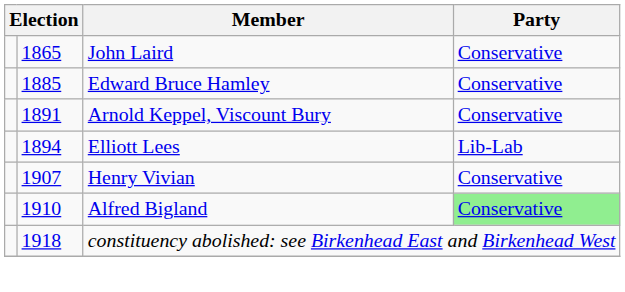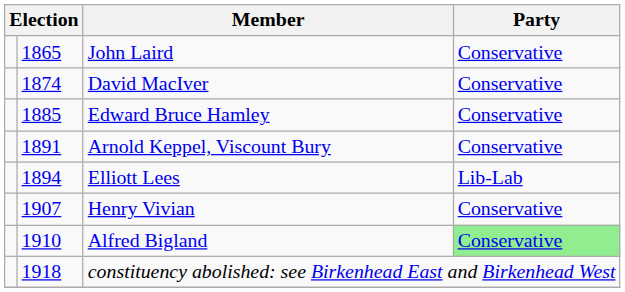+ row: (148, 83)
